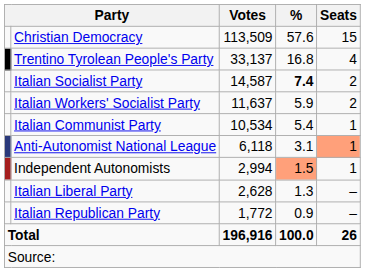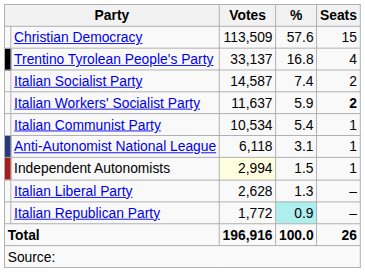(304, 81) bold -> (304, 81) normal
(353, 103) normal -> (353, 103) bold
(353, 147) lightsalmon background -> (353, 147) no background
(255, 169) no background -> (255, 169) lightyellow background
(304, 169) lightsalmon background -> (304, 169) no background
(304, 213) no background -> (304, 213) paleturquoise background
